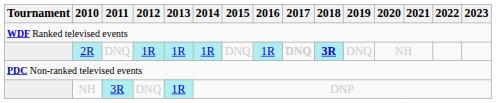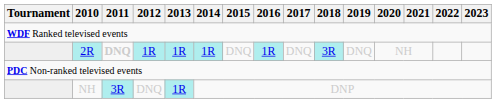(117, 51) normal -> (118, 51) bold
(298, 51) bold -> (299, 51) normal
(329, 51) bold -> (329, 51) normal
